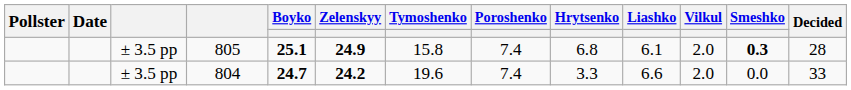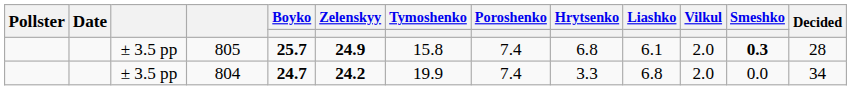(292, 49) 25.1 -> (292, 49) 25.7
(428, 73) 19.6 -> (428, 73) 19.9
(652, 73) 6.6 -> (652, 73) 6.8
(818, 73) 33 -> (818, 73) 34
